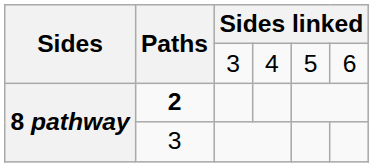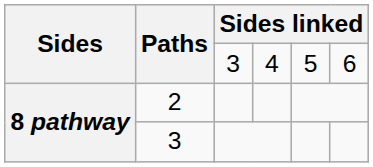(174, 102) bold -> (174, 102) normal
